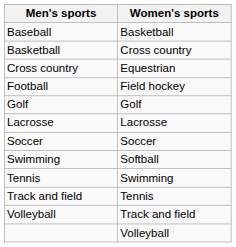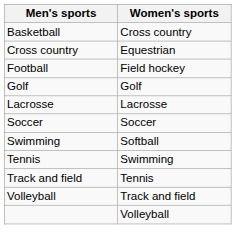- row: (29, 31)
